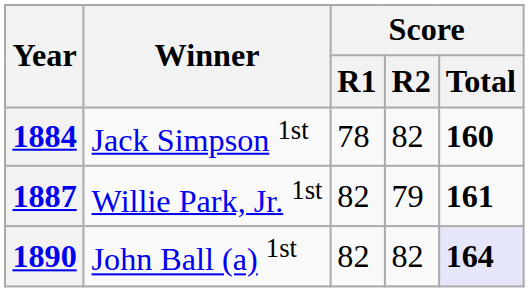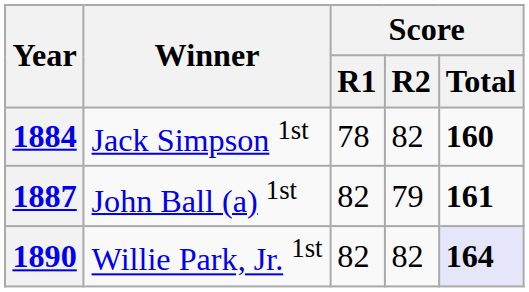(207, 196) Willie Park, Jr. 1st -> (194, 196) John Ball (a) 1st
(194, 255) John Ball (a) 1st -> (207, 255) Willie Park, Jr. 1st
